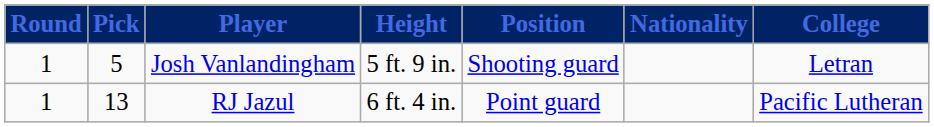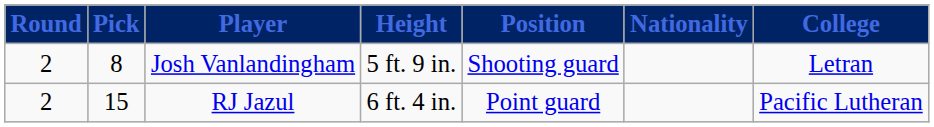(46, 63) 1 -> (46, 63) 2
(116, 63) 5 -> (116, 63) 8
(46, 102) 1 -> (46, 102) 2
(116, 102) 13 -> (116, 102) 15
